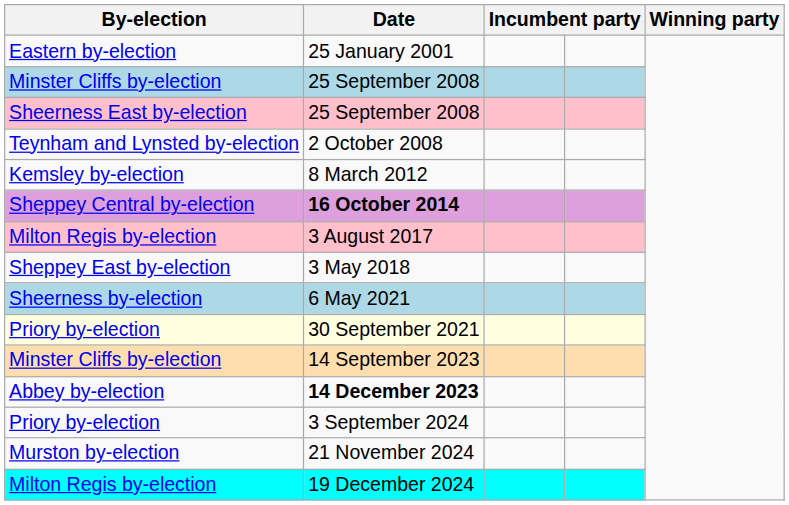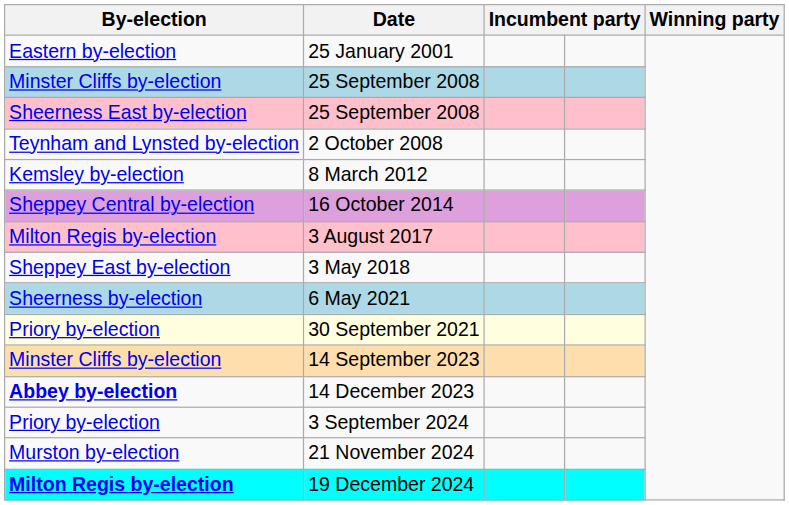(384, 205) bold -> (381, 205) normal
(87, 391) normal -> (93, 391) bold
(393, 391) bold -> (391, 391) normal
(113, 484) normal -> (121, 484) bold
